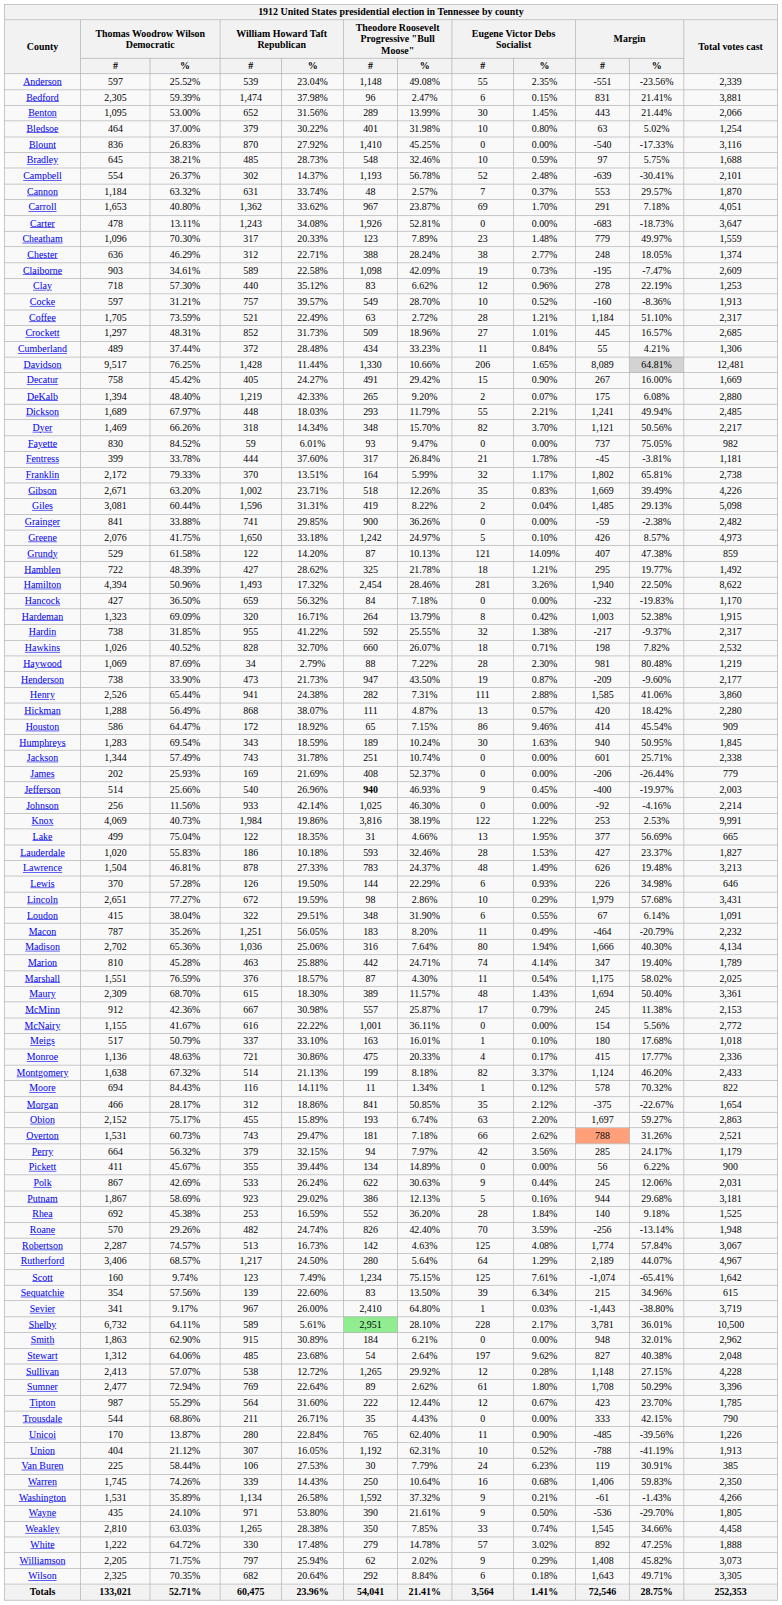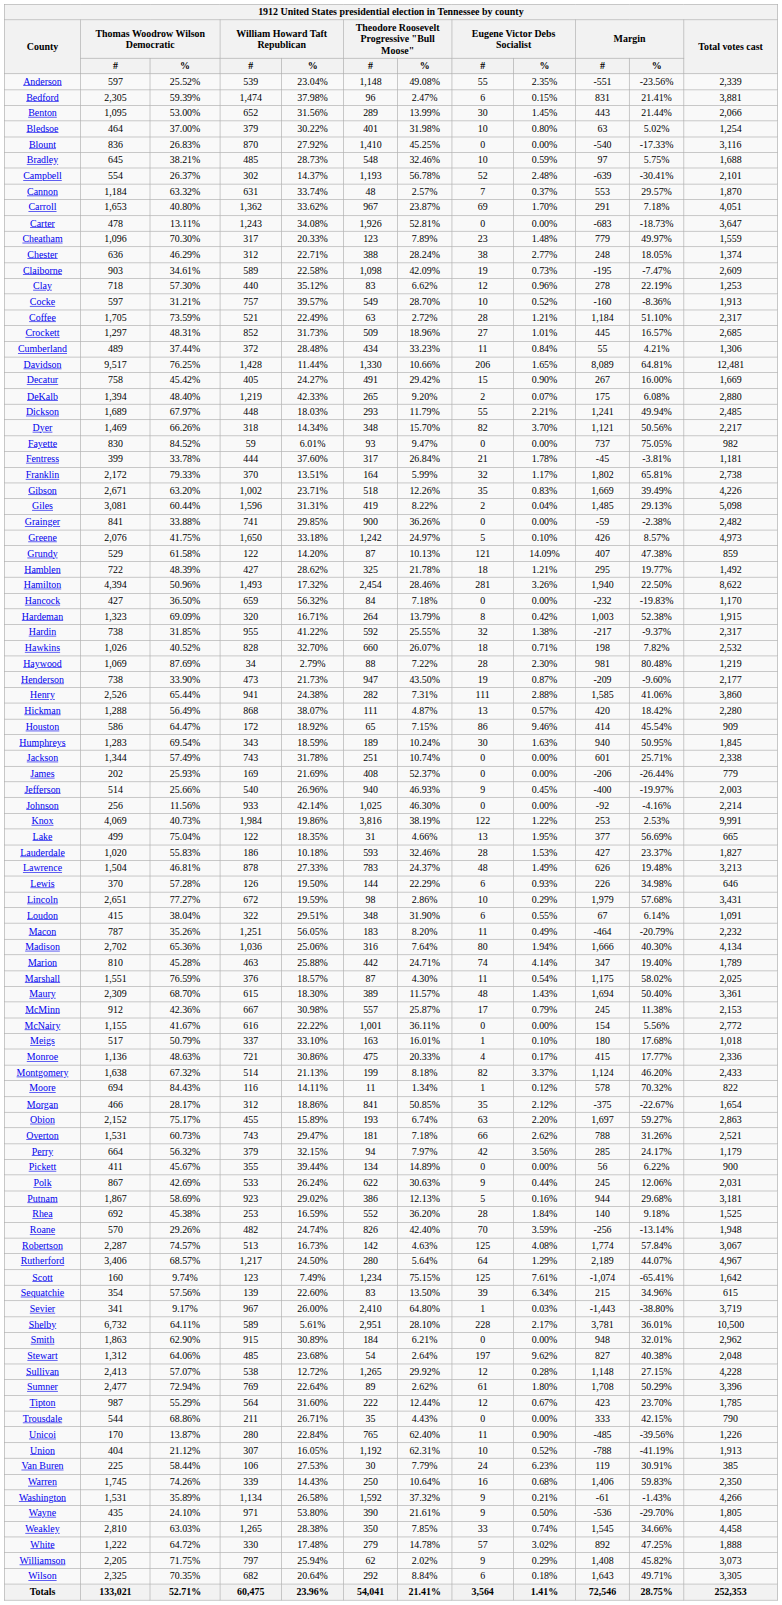(657, 365) lightgrey background -> (657, 365) no background
(371, 789) bold -> (371, 789) normal
(602, 1135) lightsalmon background -> (602, 1135) no background
(371, 1324) lightgreen background -> (371, 1324) no background
